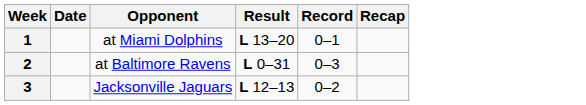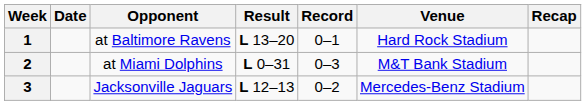+ column: (442, 16)
(163, 40) at Miami Dolphins -> (163, 40) at Baltimore Ravens
(163, 64) at Baltimore Ravens -> (163, 64) at Miami Dolphins
